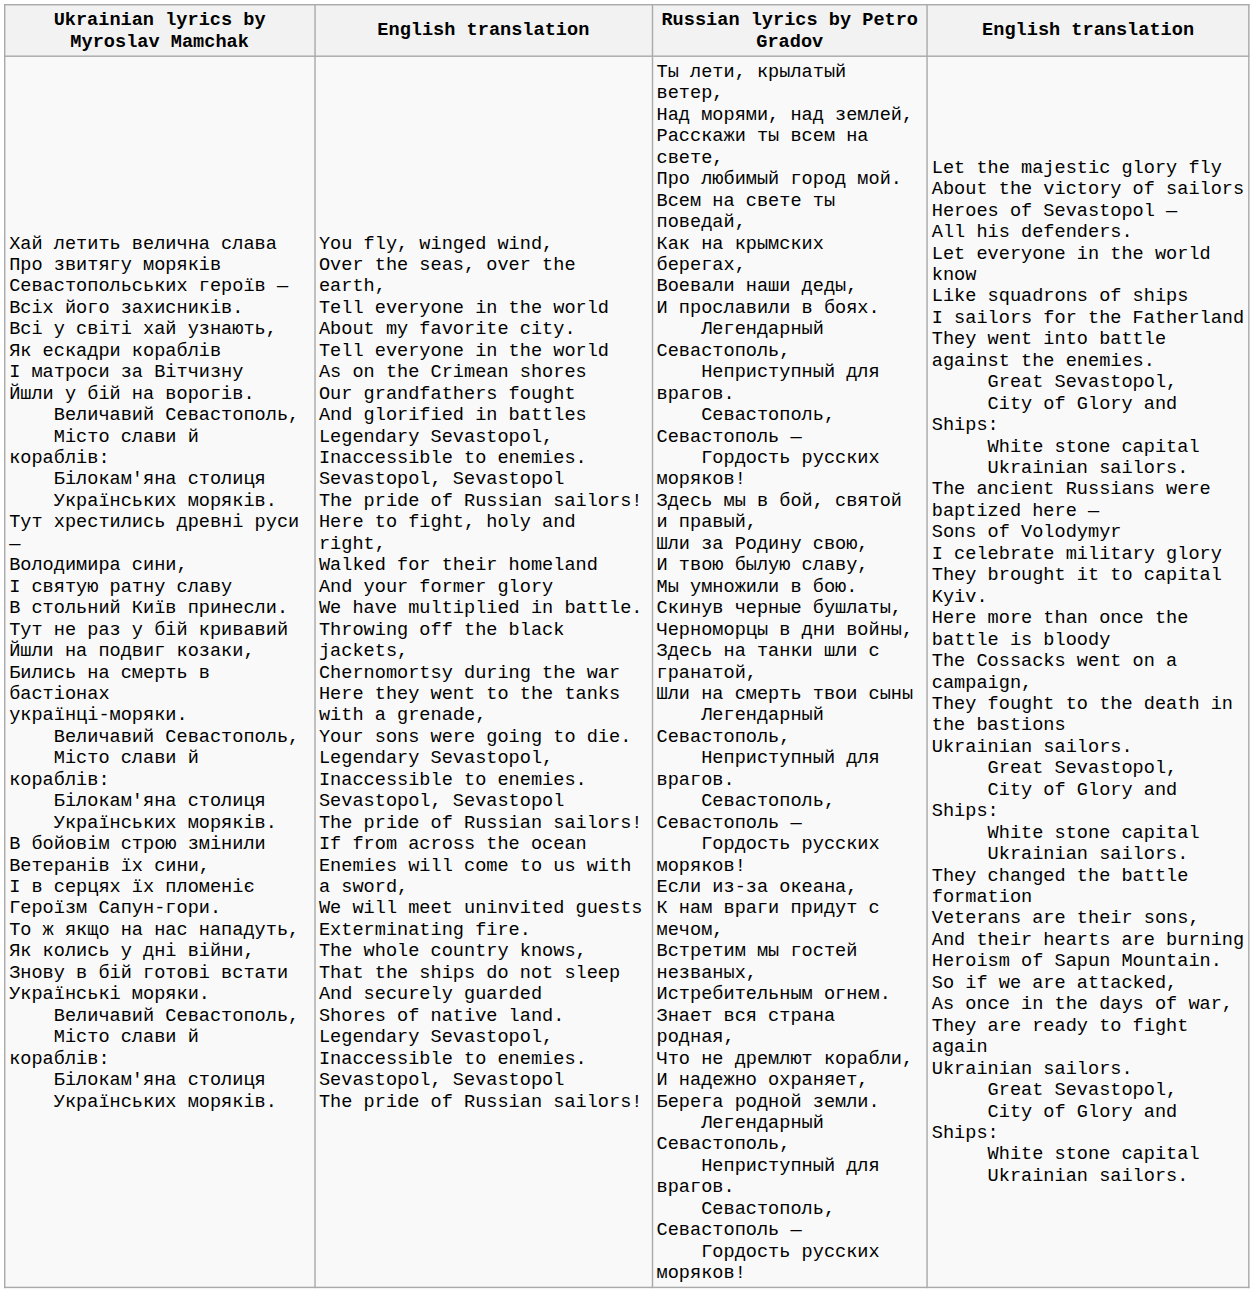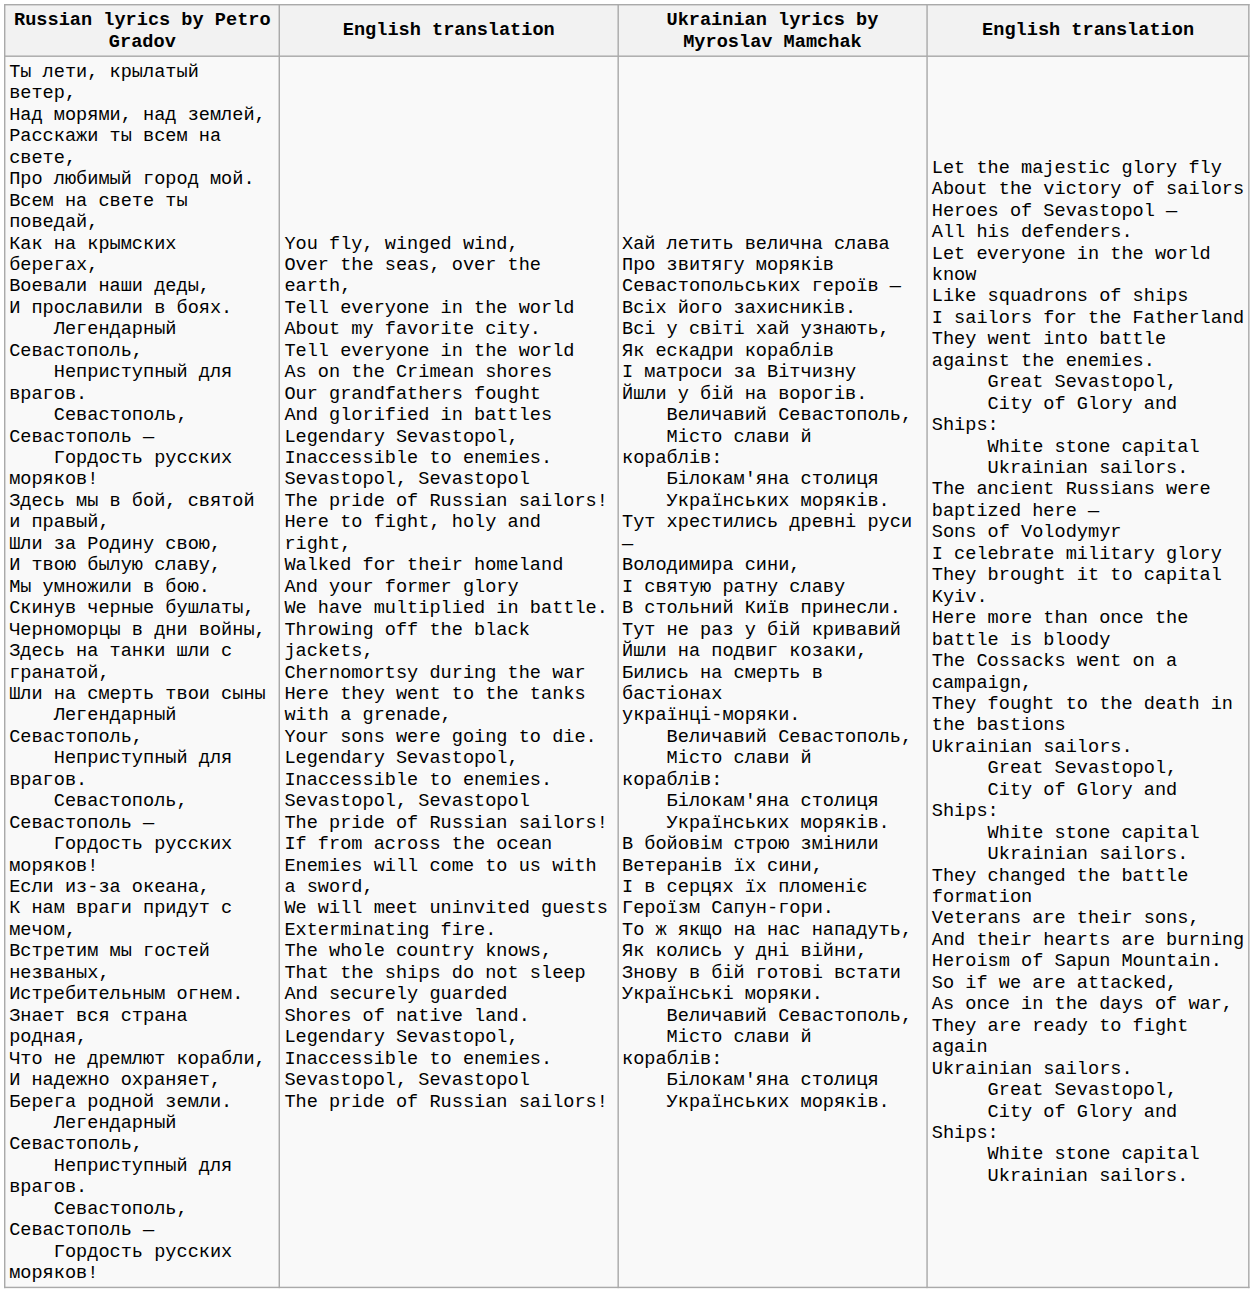columns swapped: (790, 31) <-> (160, 31)
